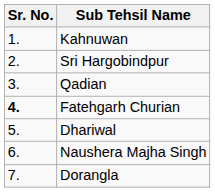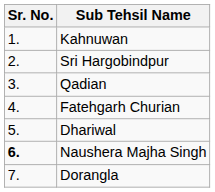(14, 107) bold -> (14, 107) normal
(14, 152) normal -> (14, 152) bold
